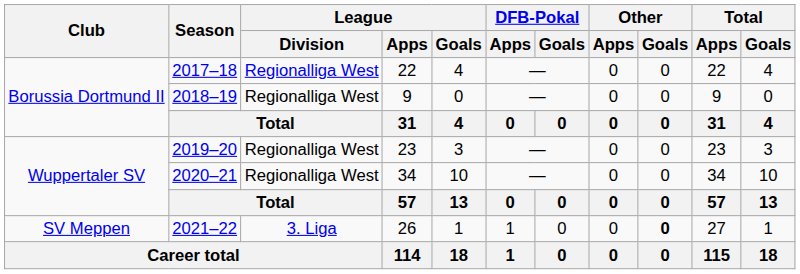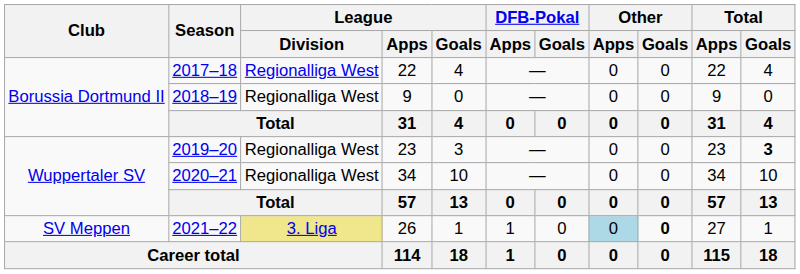(768, 149) normal -> (768, 149) bold
(312, 228) no background -> (312, 228) khaki background
(613, 228) no background -> (613, 228) lightblue background
